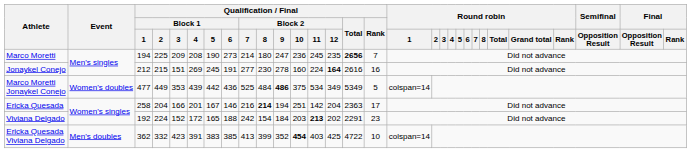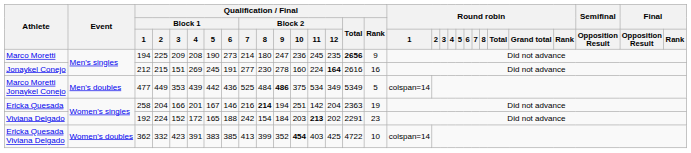(376, 56) 7 -> (376, 56) 9
(101, 87) Women's doubles -> (95, 87) Men's doubles
(376, 105) 17 -> (376, 105) 19
(95, 136) Men's doubles -> (101, 136) Women's doubles
